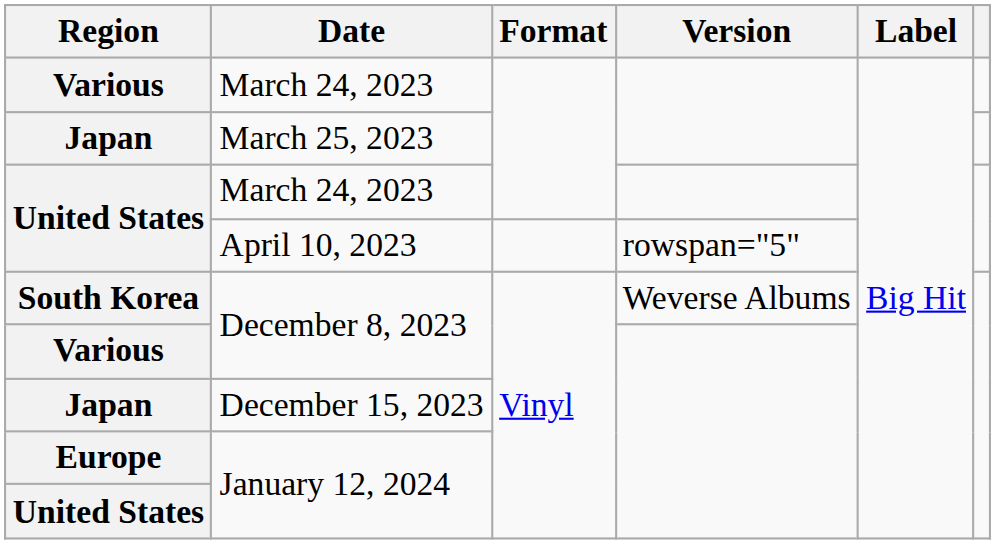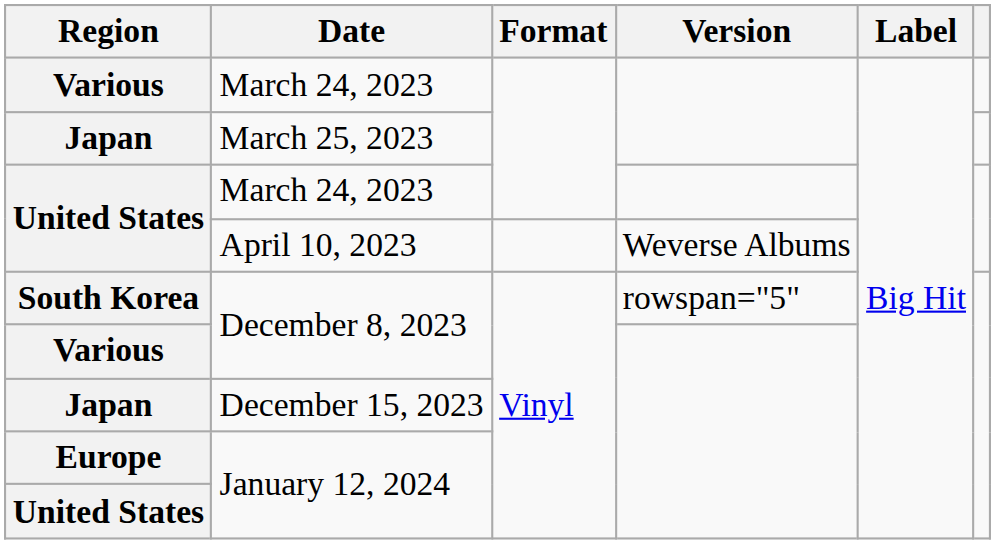(711, 244) rowspan="5" -> (737, 244) Weverse Albums
(737, 297) Weverse Albums -> (711, 297) rowspan="5"
